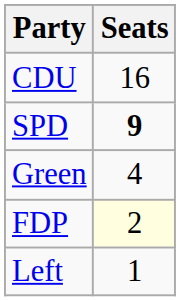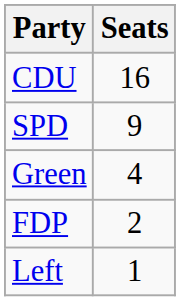(135, 125) bold -> (135, 125) normal
(135, 222) lightyellow background -> (135, 222) no background
